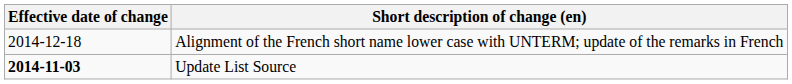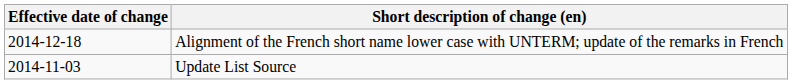(44, 66) bold -> (44, 66) normal
